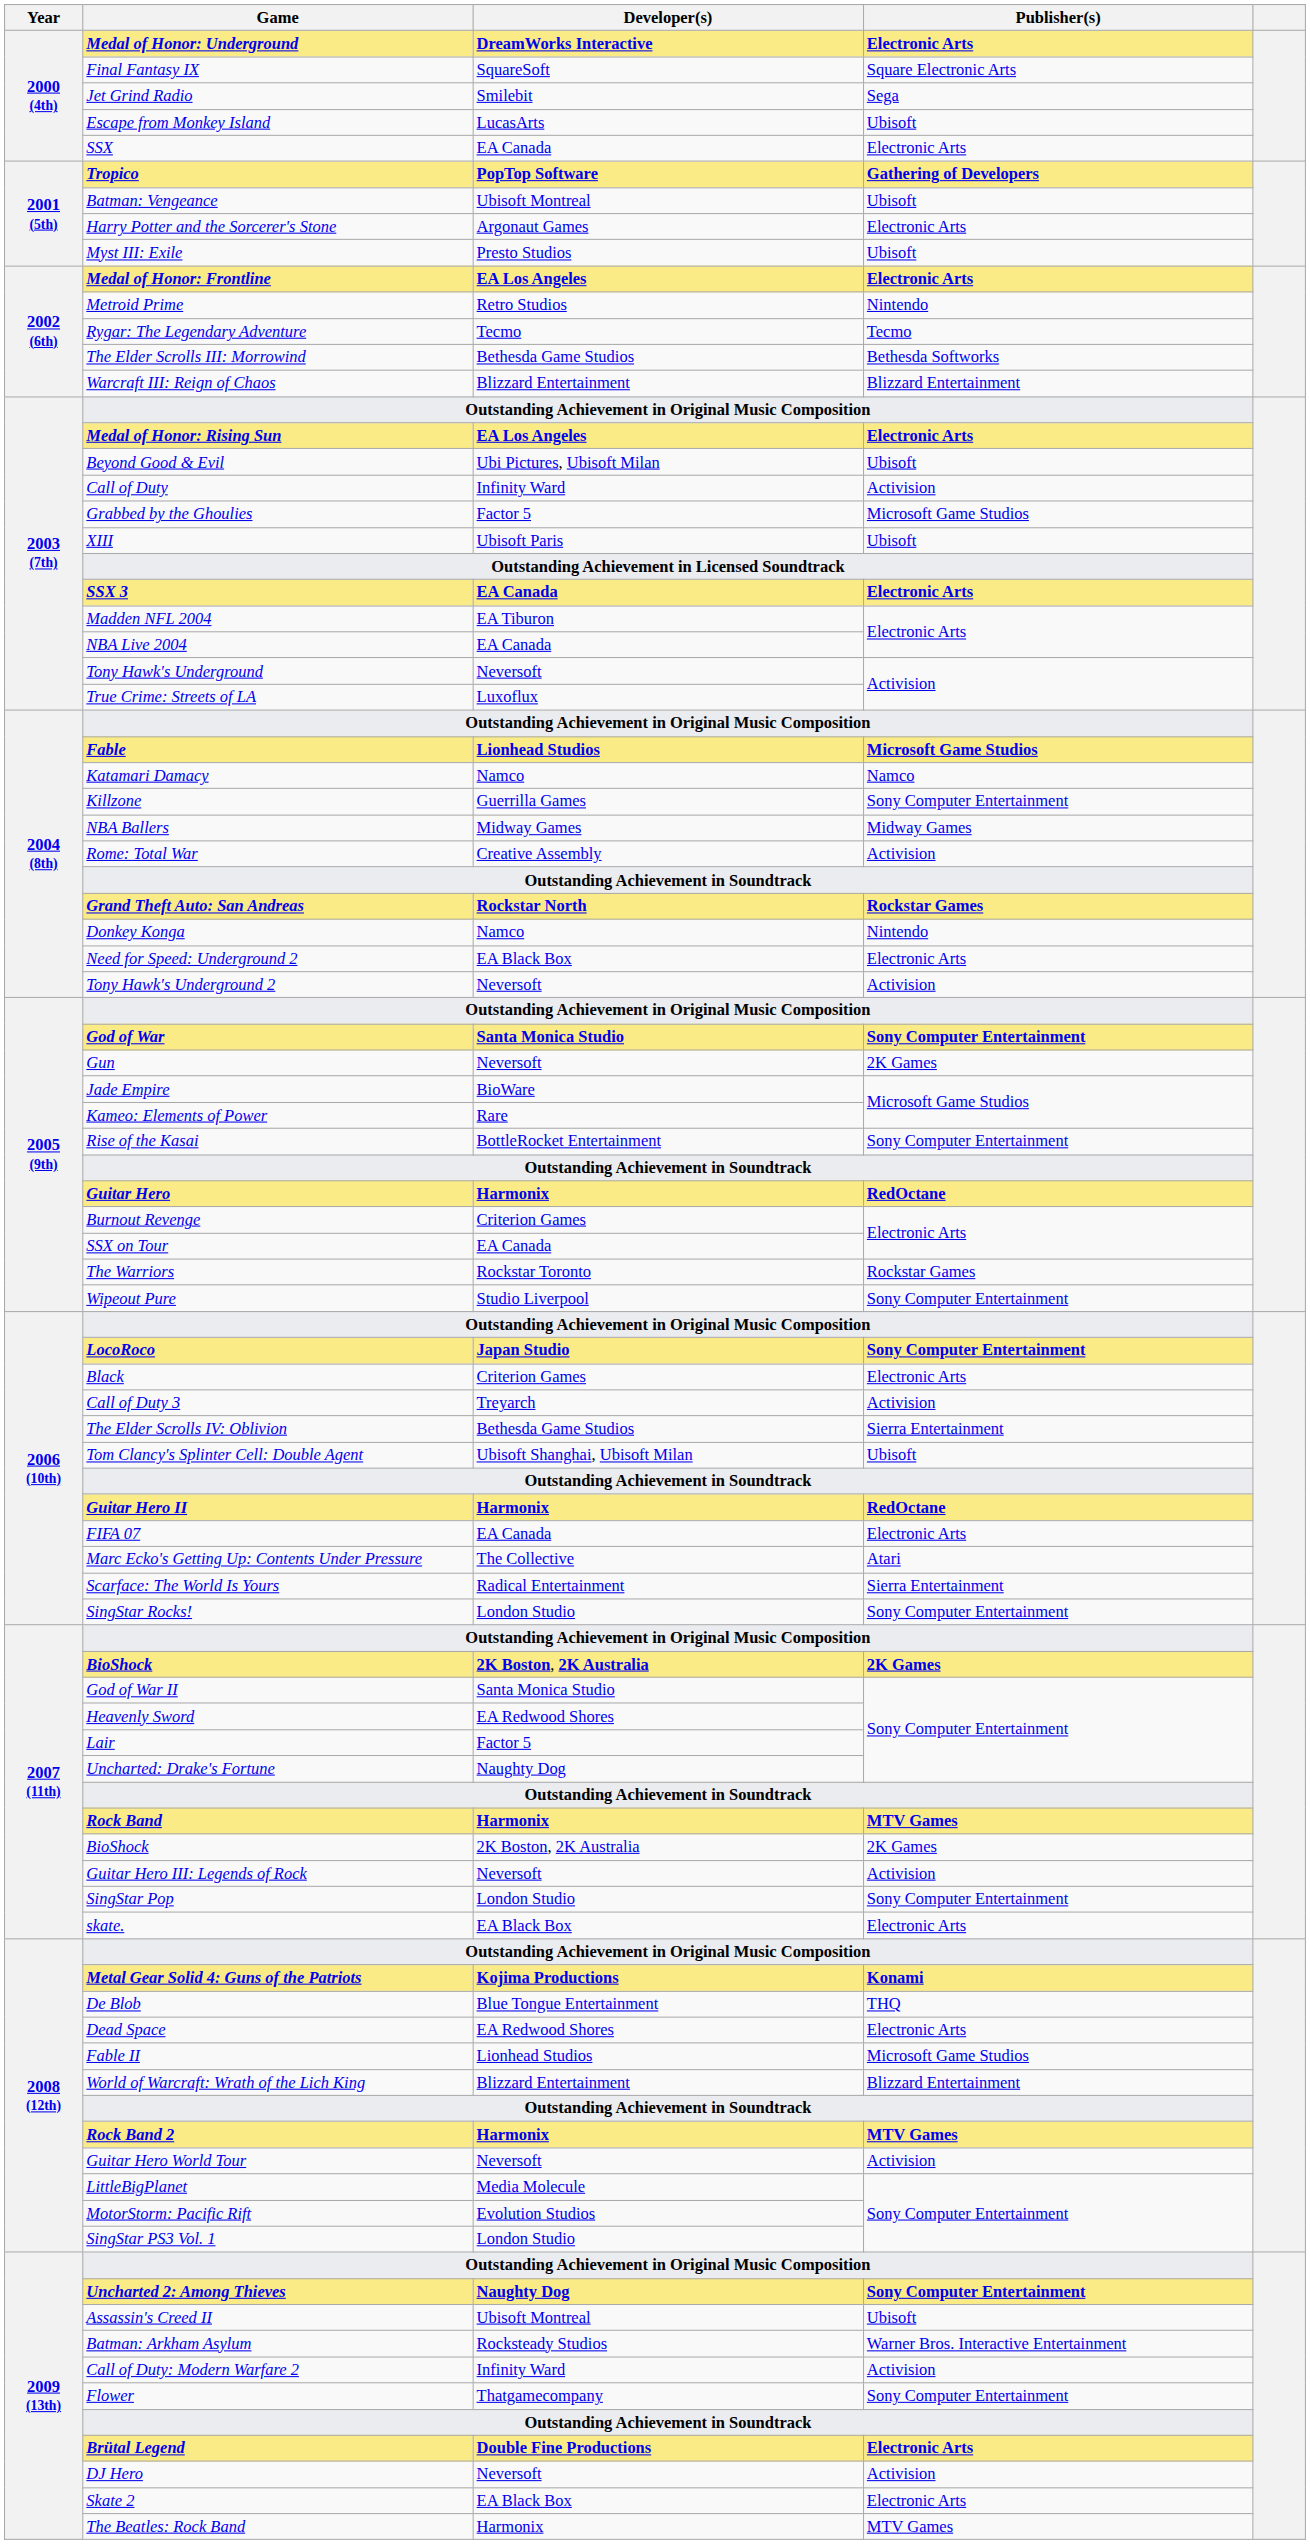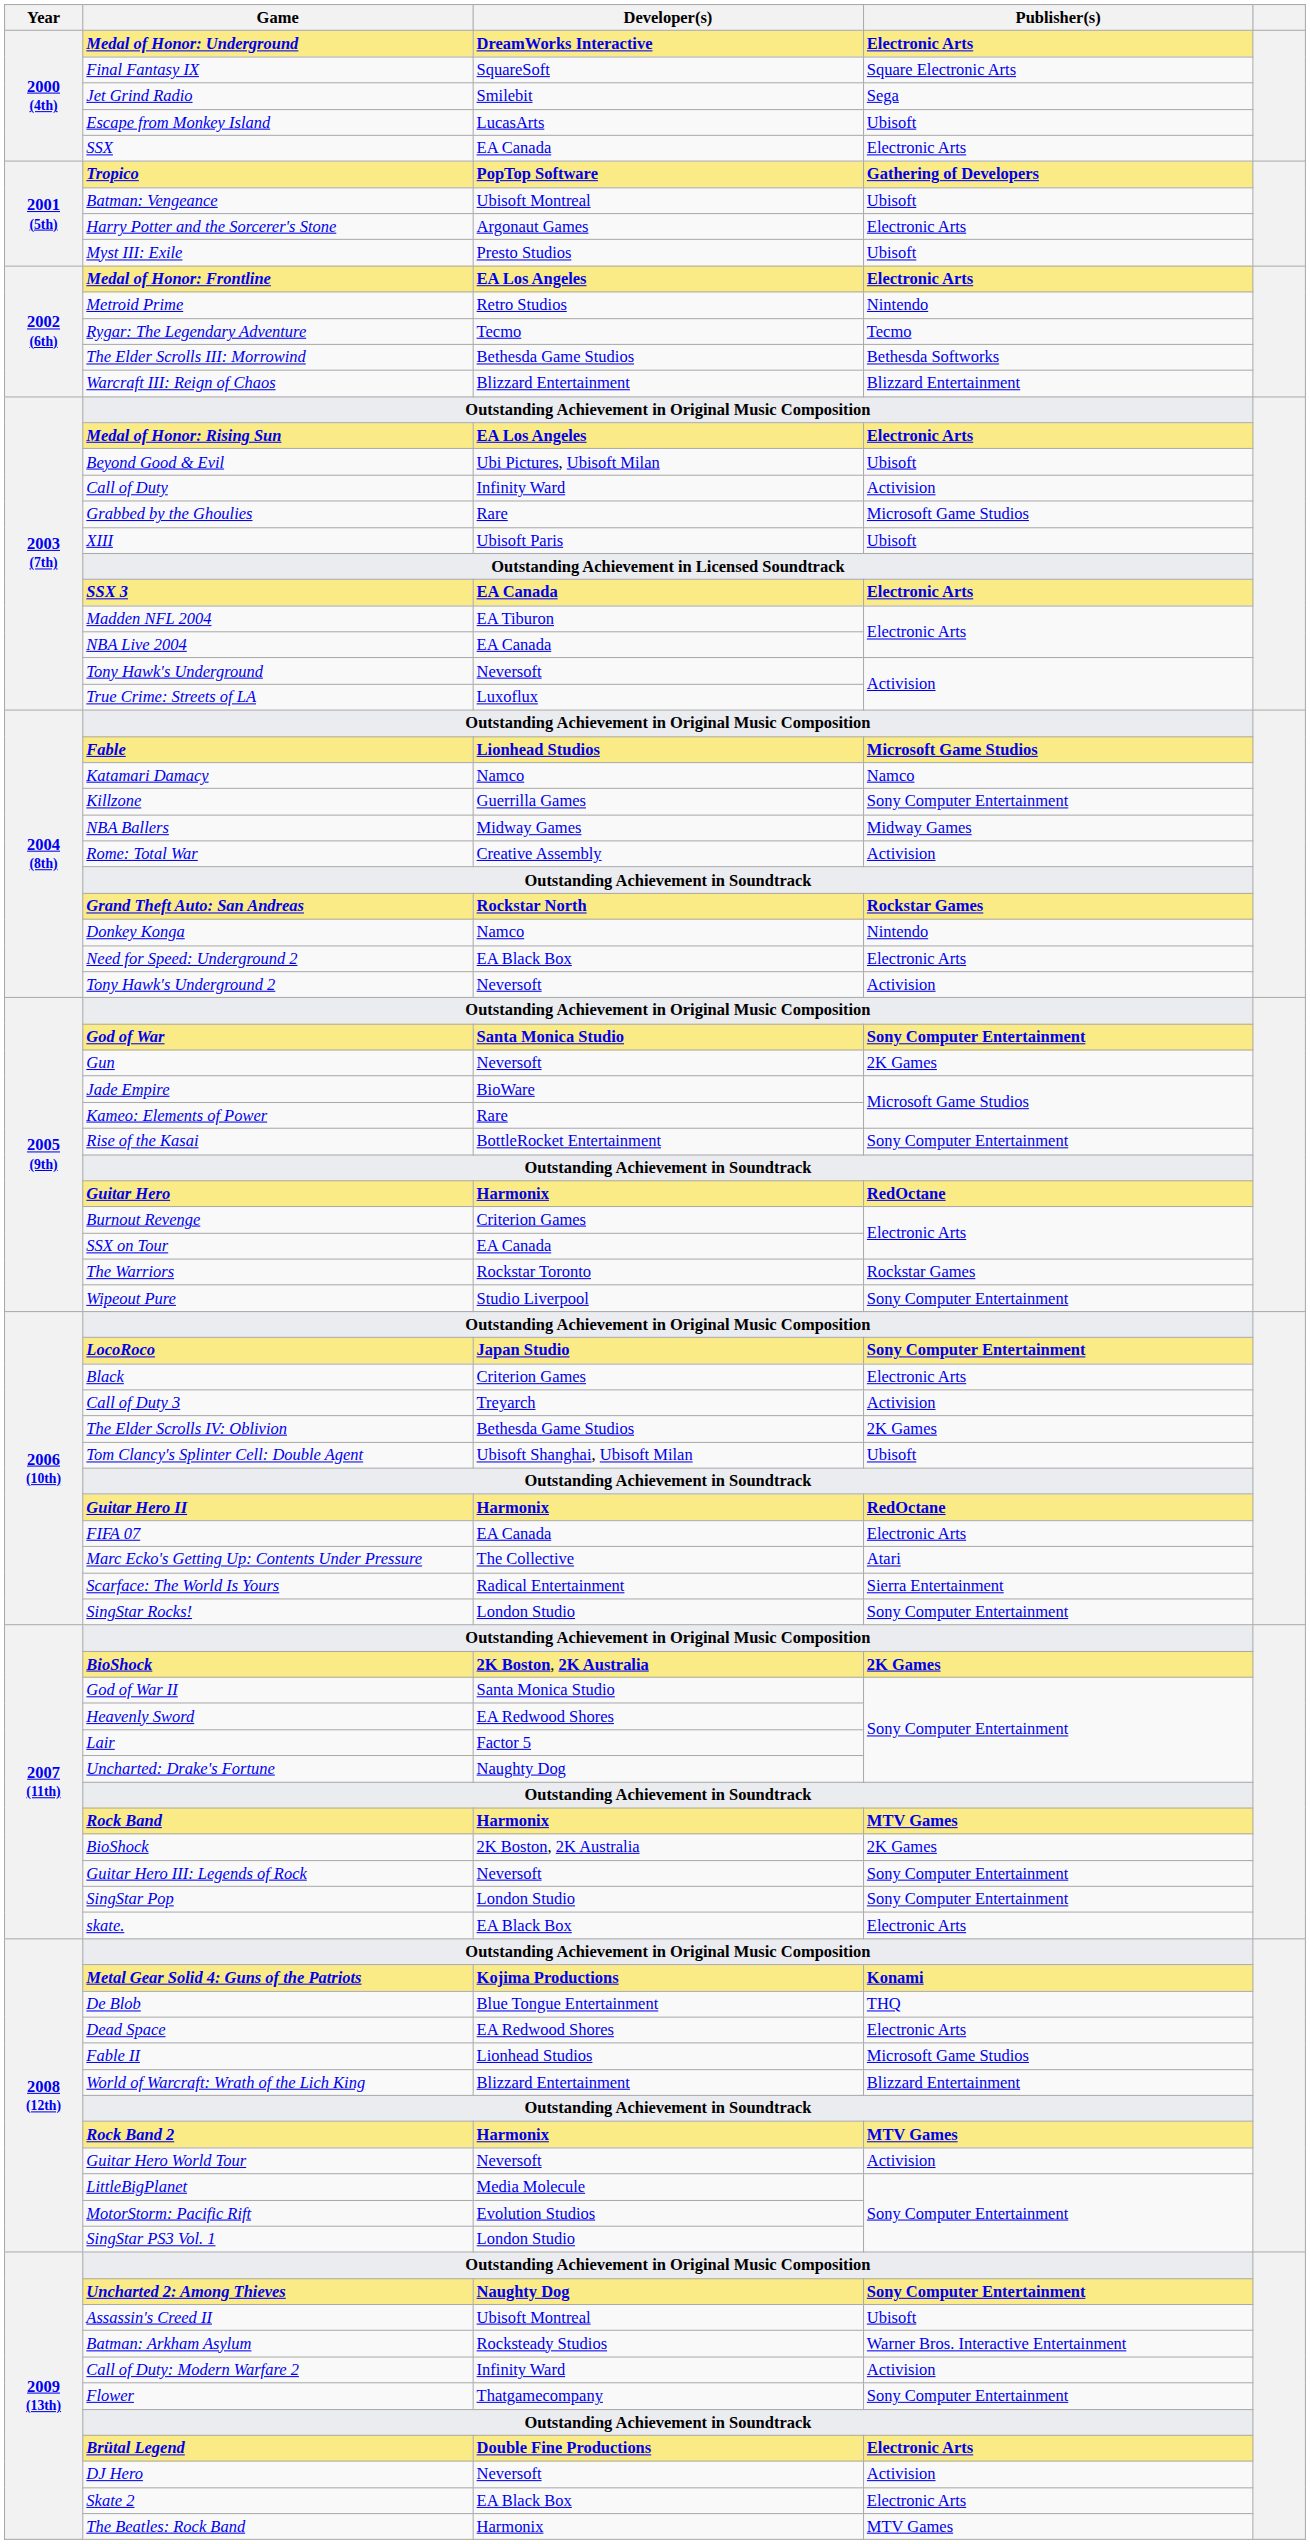(504, 514) Factor 5 -> (492, 514) Rare
(935, 1428) Sierra Entertainment -> (902, 1428) 2K Games
(901, 1873) Activision -> (968, 1873) Sony Computer Entertainment
